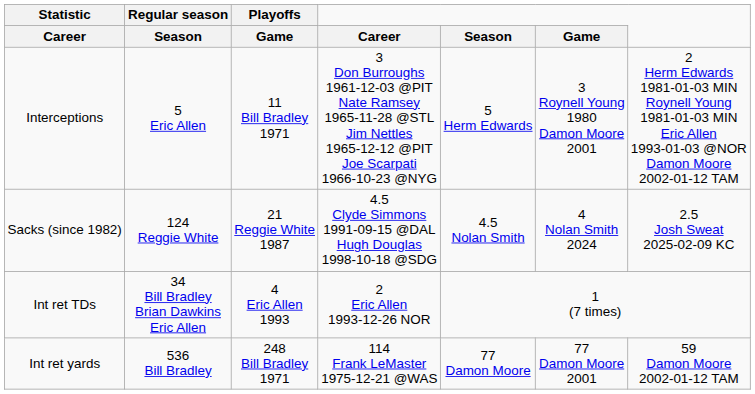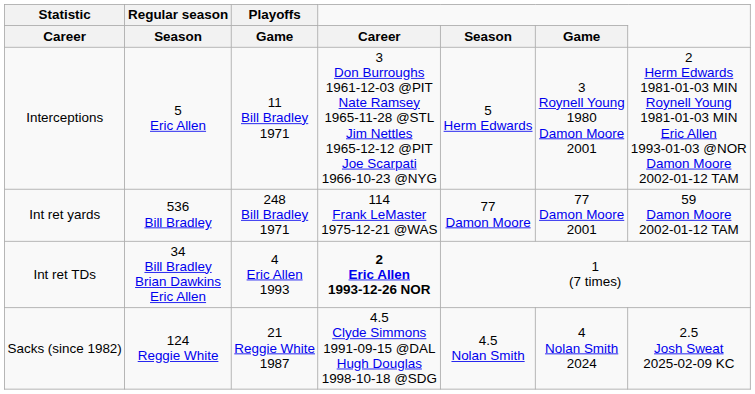rows swapped: (65, 363) <-> (65, 230)
(379, 304) normal -> (379, 274) bold
